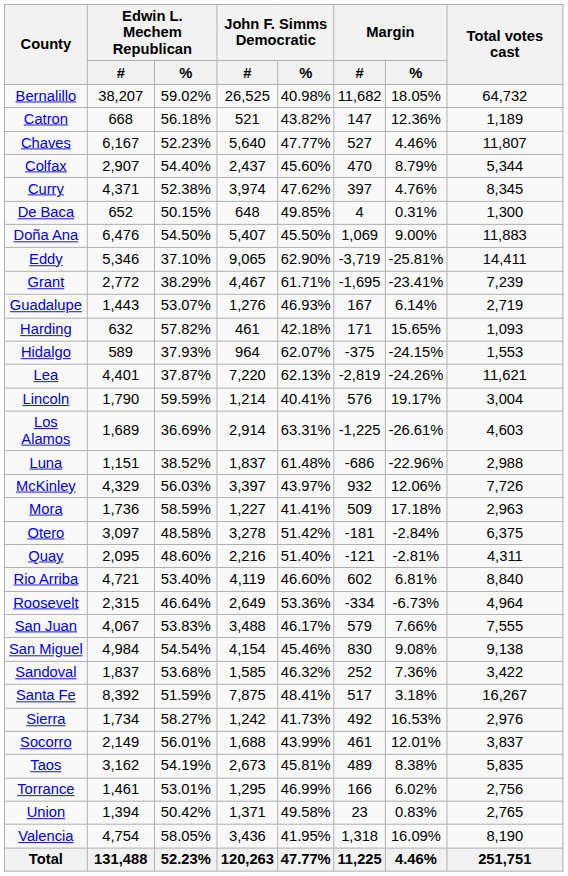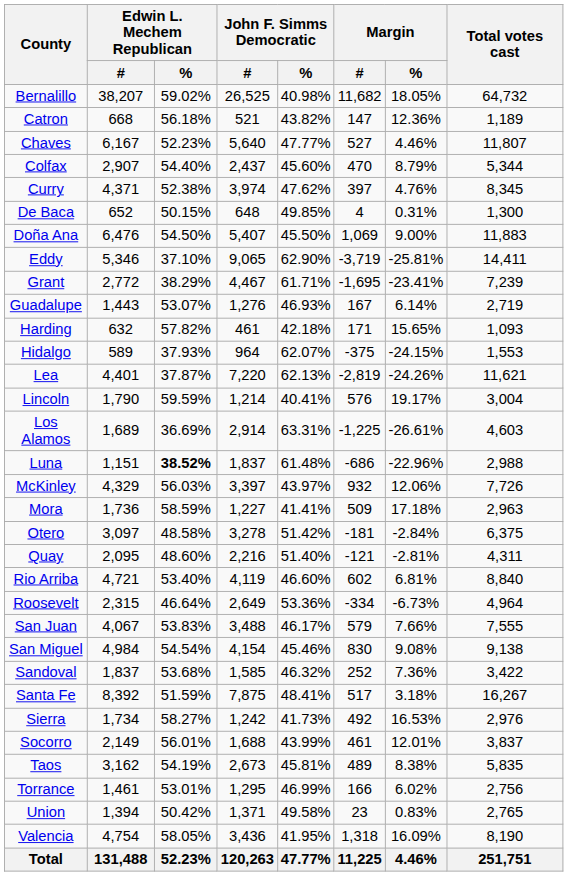(186, 462) normal -> (186, 462) bold
